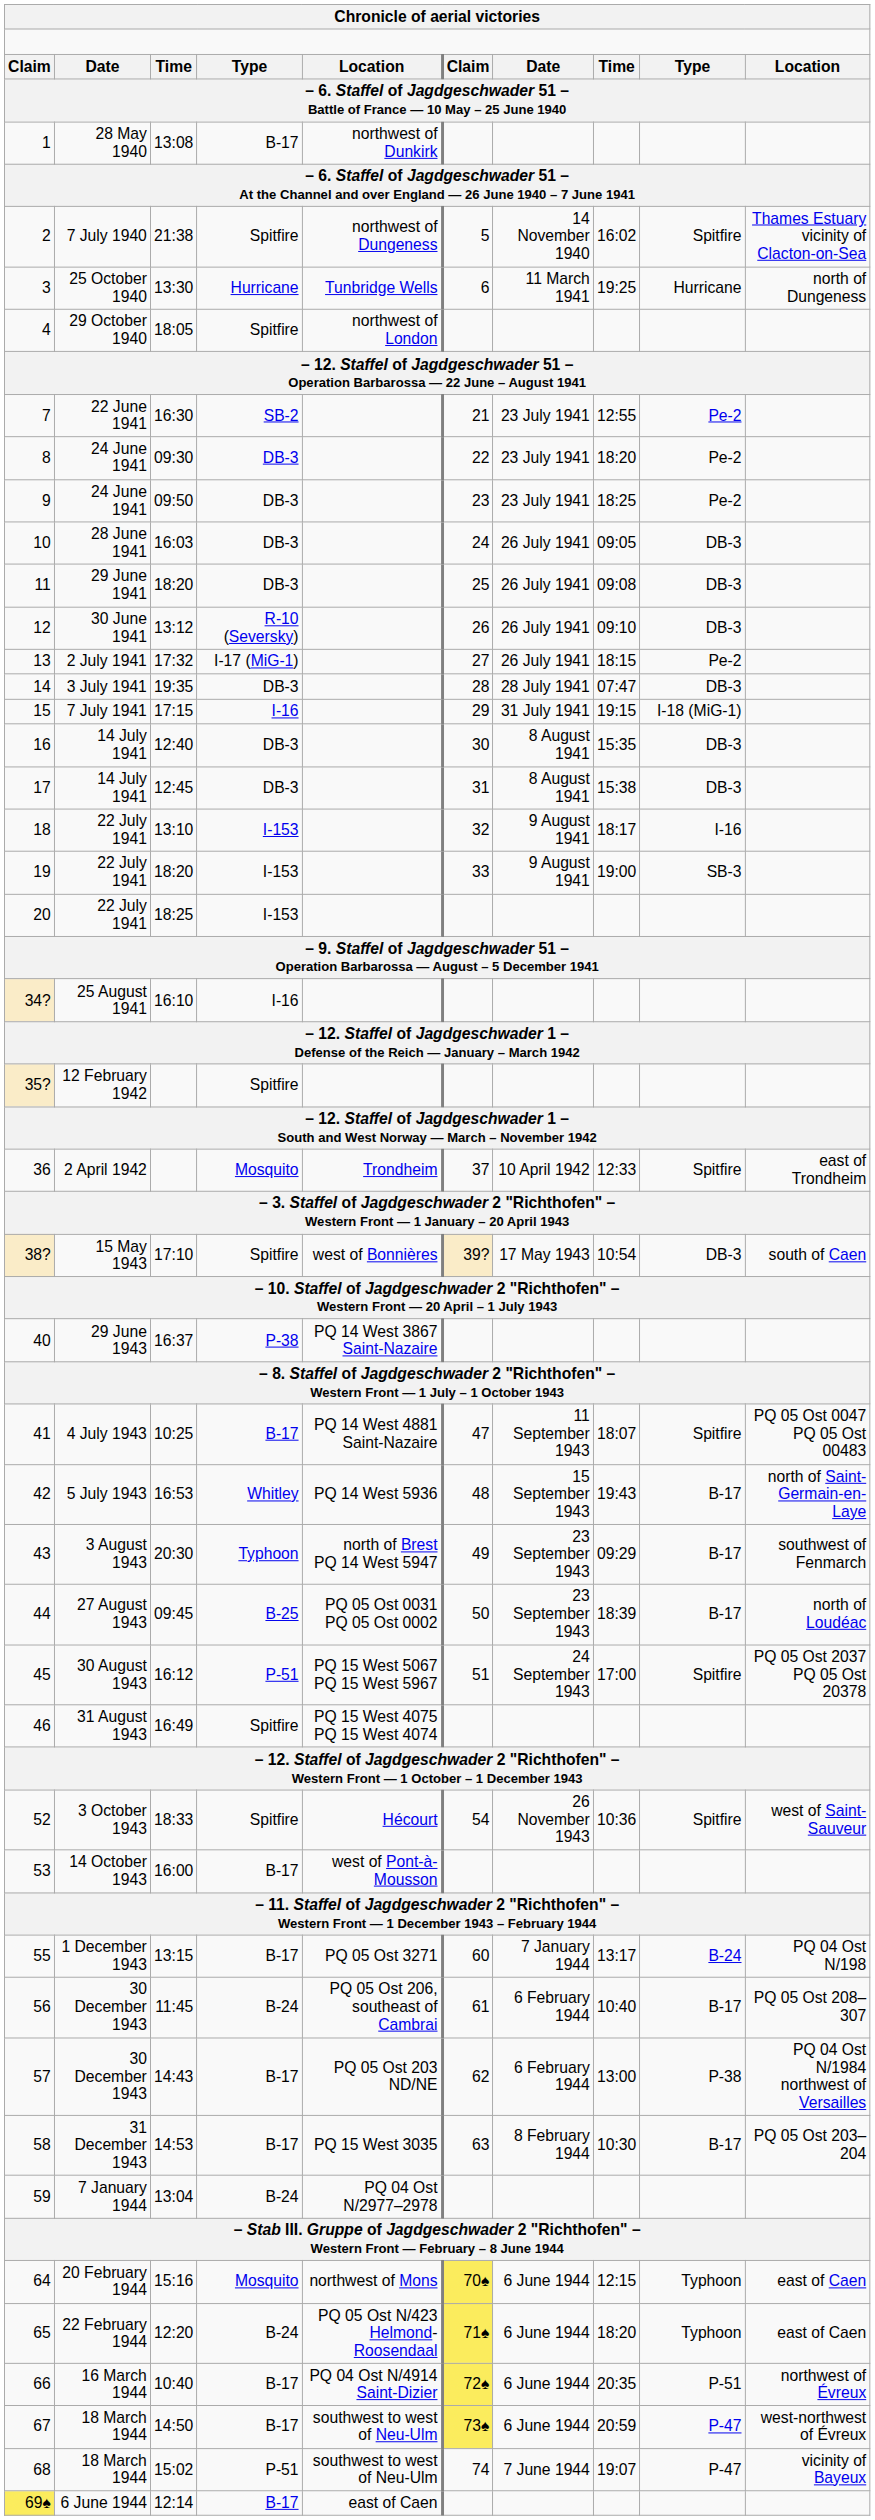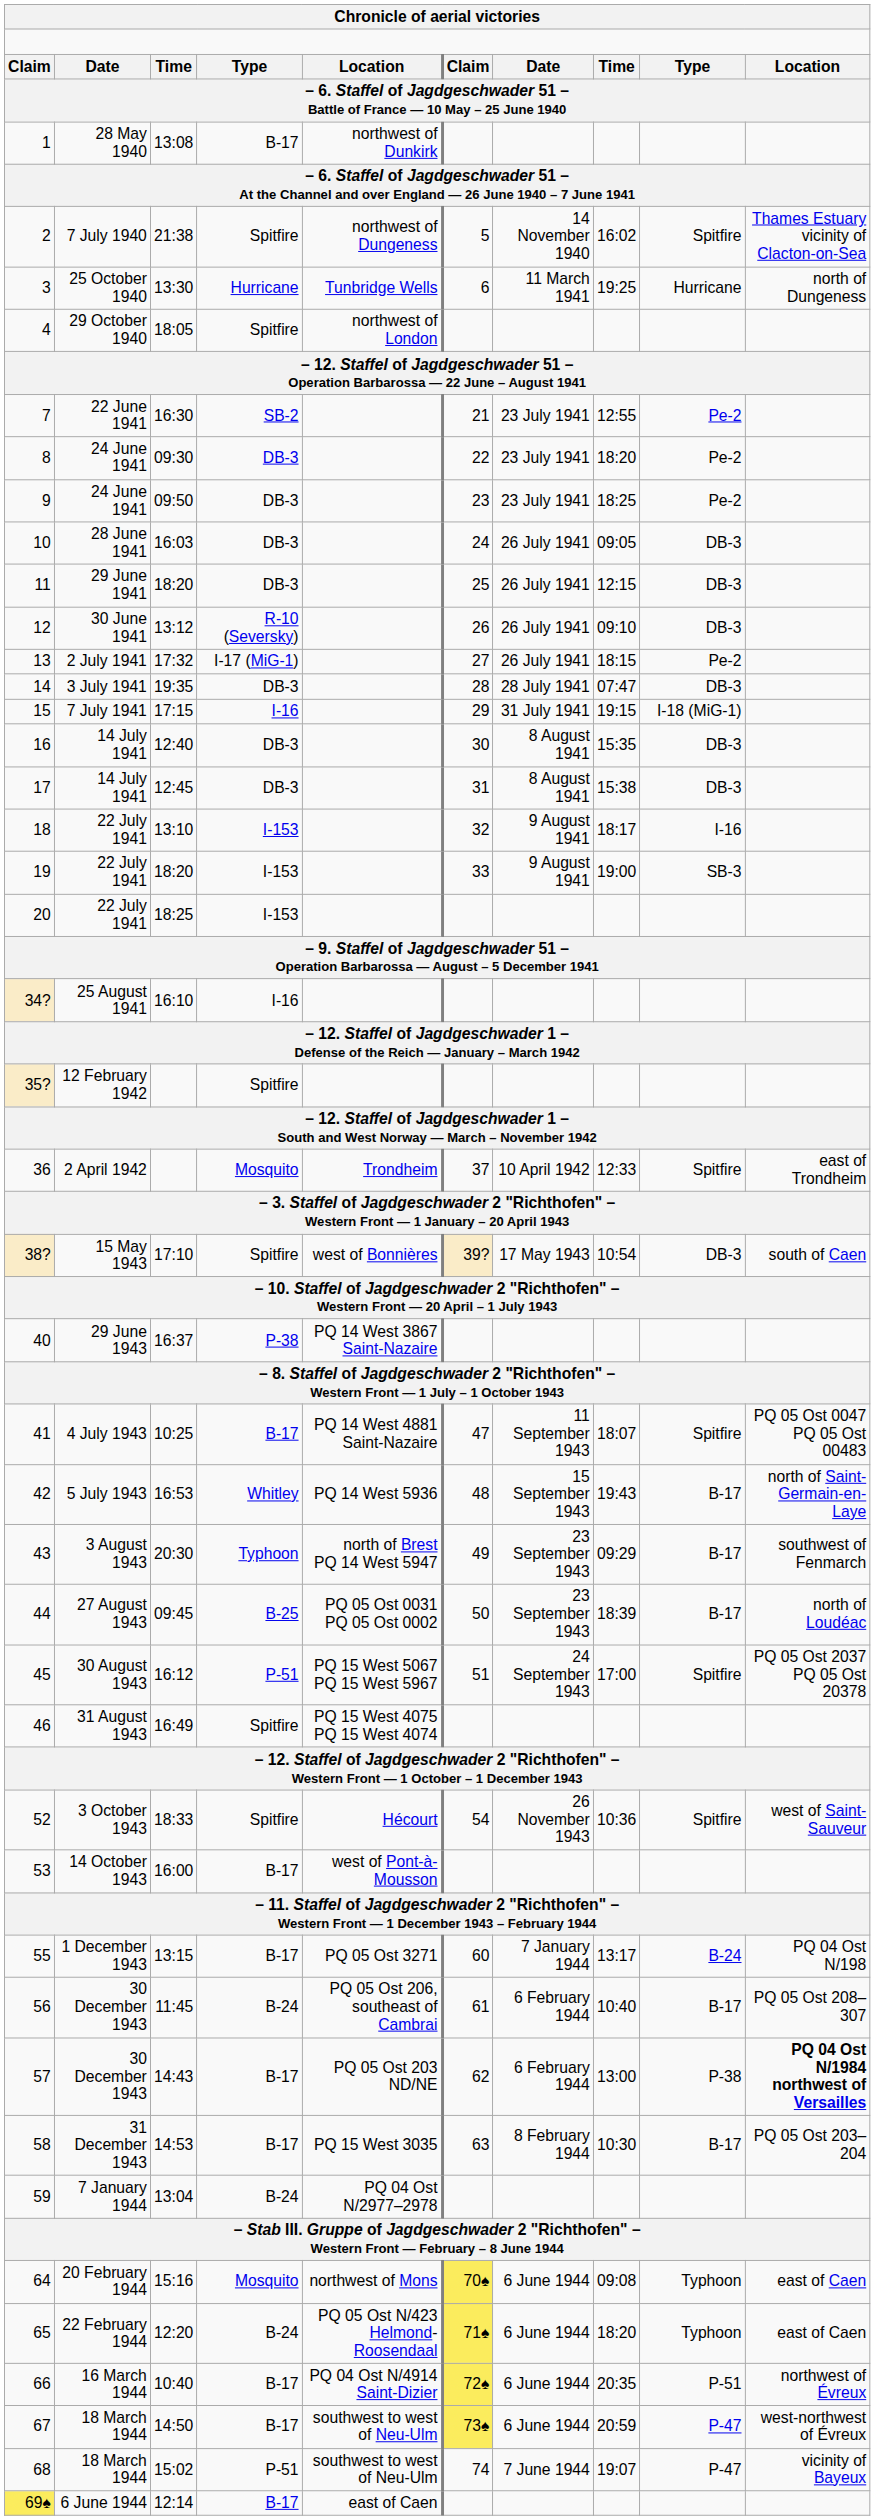(617, 585) 09:08 -> (617, 585) 12:15
(824, 2076) normal -> (819, 2076) bold
(617, 2281) 12:15 -> (617, 2281) 09:08
